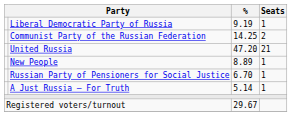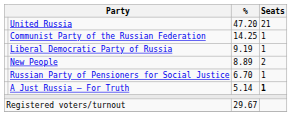rows swapped: (41, 50) <-> (91, 24)
(263, 37) 2 -> (263, 37) 1
(263, 62) 1 -> (263, 62) 2
(263, 88) normal -> (263, 88) bold
